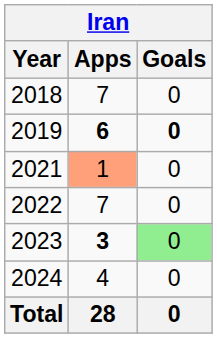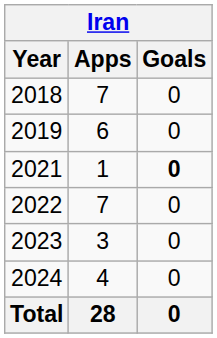(103, 132) bold -> (103, 132) normal
(174, 132) bold -> (174, 132) normal
(103, 168) lightsalmon background -> (103, 168) no background
(174, 168) normal -> (174, 168) bold
(103, 242) bold -> (103, 242) normal
(174, 242) lightgreen background -> (174, 242) no background
